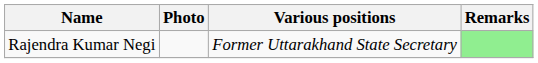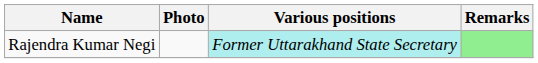(335, 44) no background -> (335, 44) paleturquoise background
